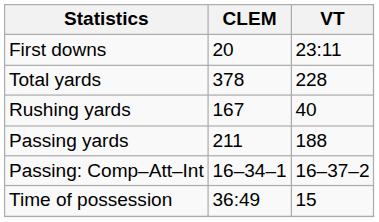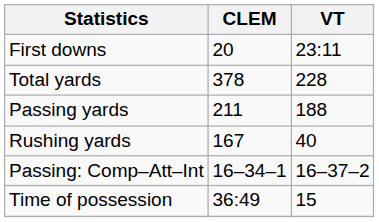rows swapped: (70, 110) <-> (69, 140)
